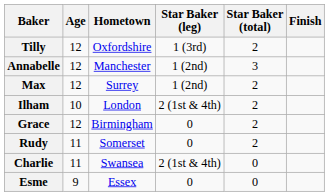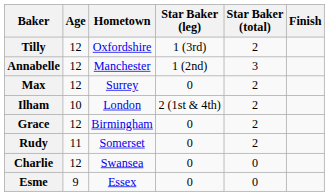(190, 85) 1 (2nd) -> (190, 85) 0
(76, 162) 11 -> (76, 162) 12
(190, 162) 2 (1st & 4th) -> (190, 162) 0
